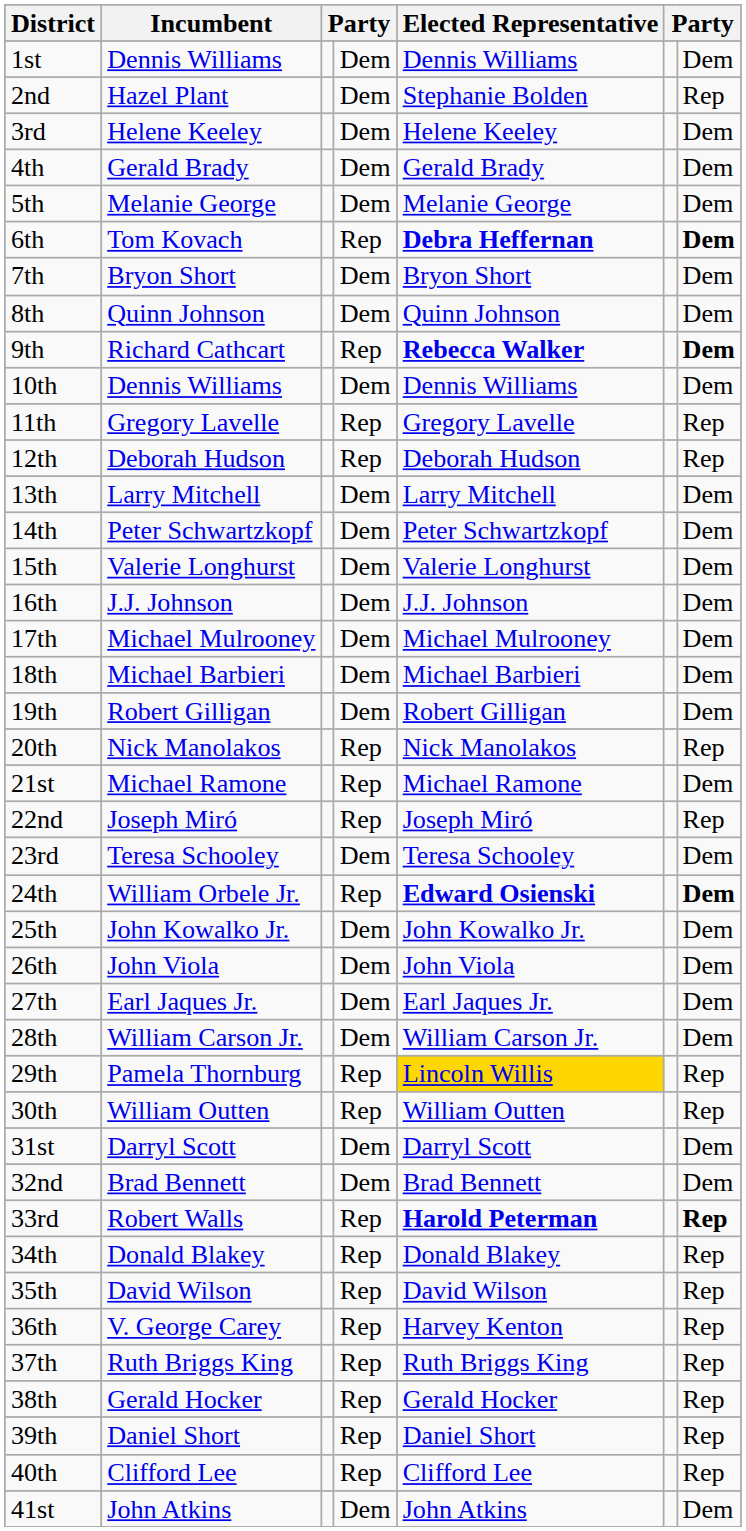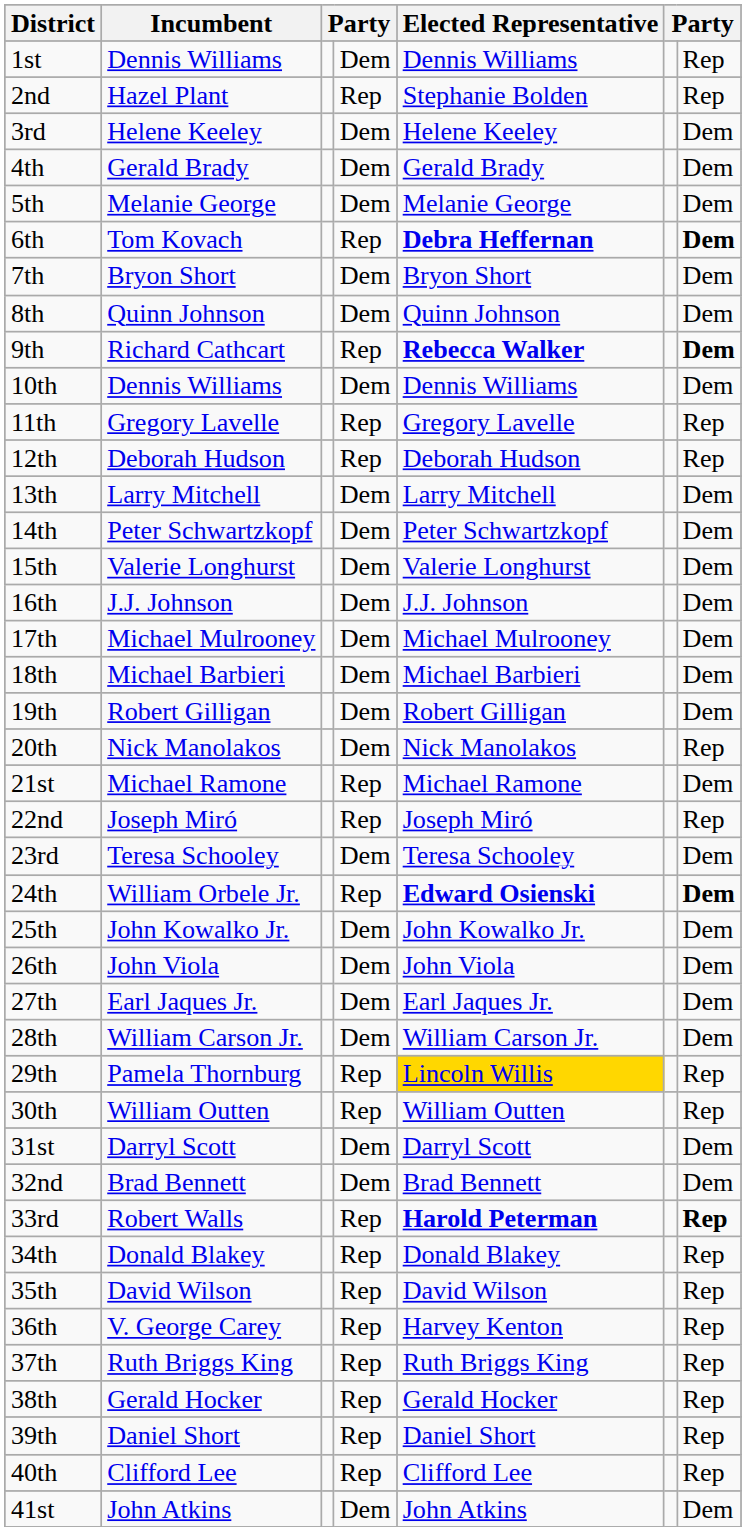(708, 59) Dem -> (704, 59) Rep
(365, 95) Dem -> (361, 95) Rep
(361, 747) Rep -> (365, 747) Dem
